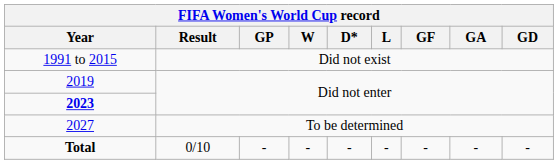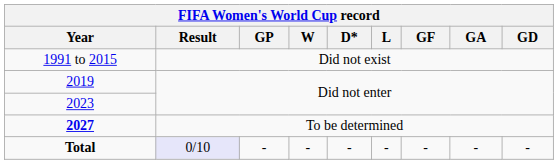(80, 103) bold -> (80, 103) normal
(80, 125) normal -> (80, 125) bold
(198, 147) no background -> (198, 147) lavender background
